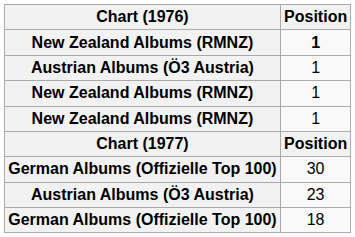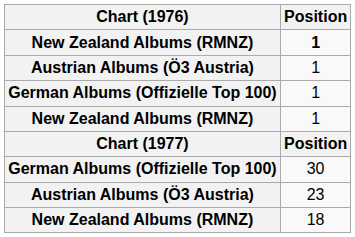(142, 93) New Zealand Albums (RMNZ) -> (142, 93) German Albums (Offizielle Top 100)
(142, 220) German Albums (Offizielle Top 100) -> (142, 220) New Zealand Albums (RMNZ)
